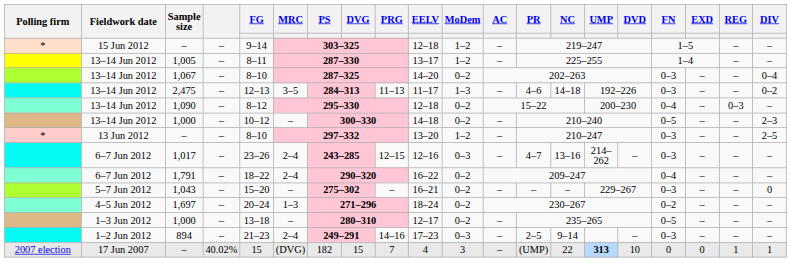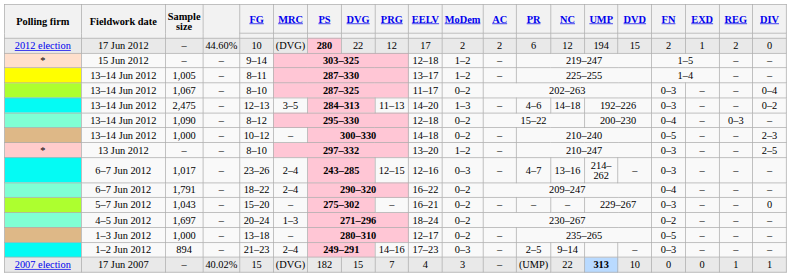+ row: (123, 46)
(425, 76) 14–20 -> (425, 91) 11–17
(425, 91) 11–17 -> (425, 106) 14–20
